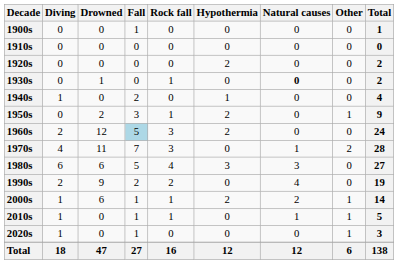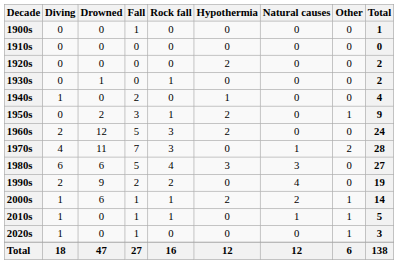(297, 81) bold -> (297, 81) normal
(136, 132) lightblue background -> (136, 132) no background
